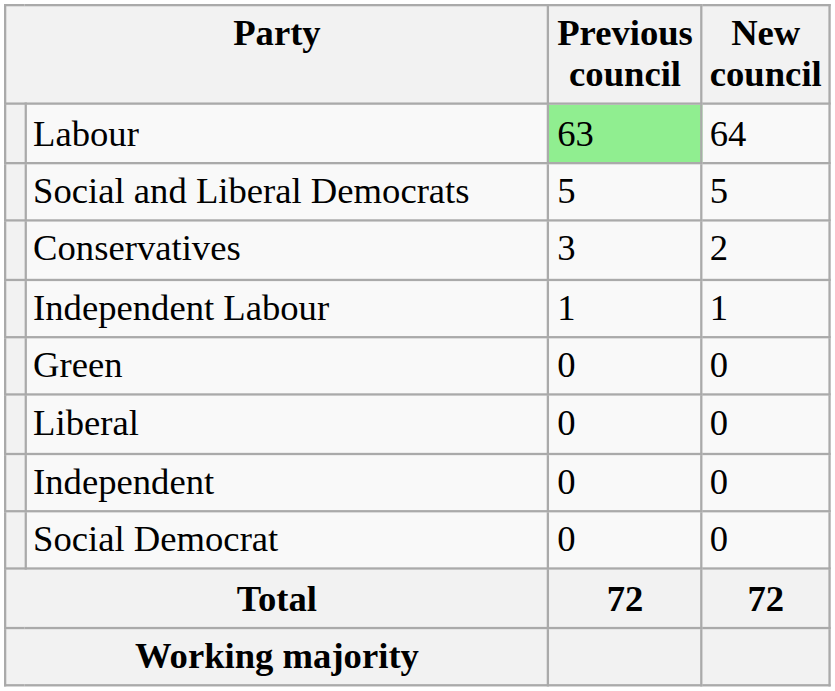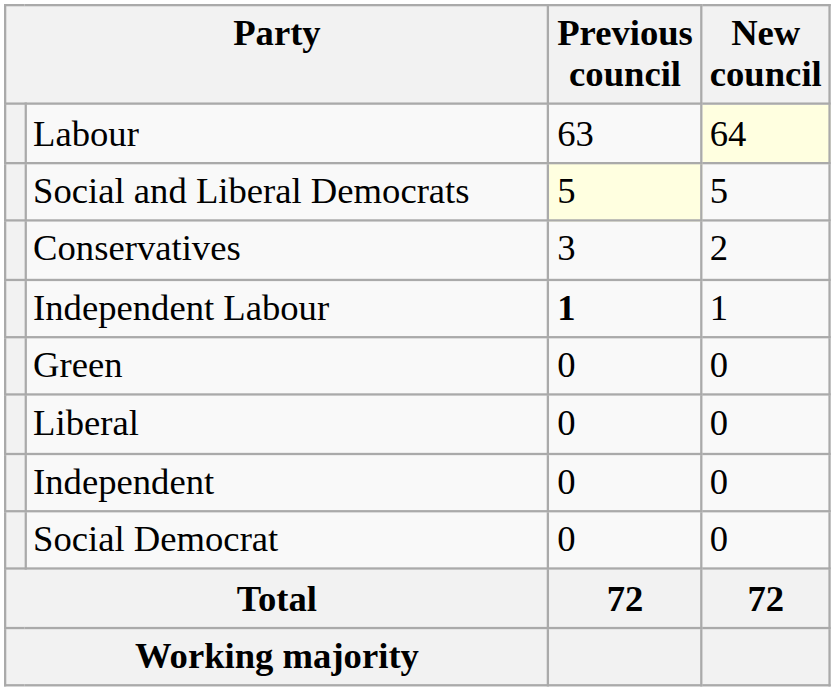(575, 132) lightgreen background -> (575, 132) no background
(728, 132) no background -> (728, 132) lightyellow background
(566, 190) no background -> (566, 190) lightyellow background
(566, 307) normal -> (566, 307) bold
